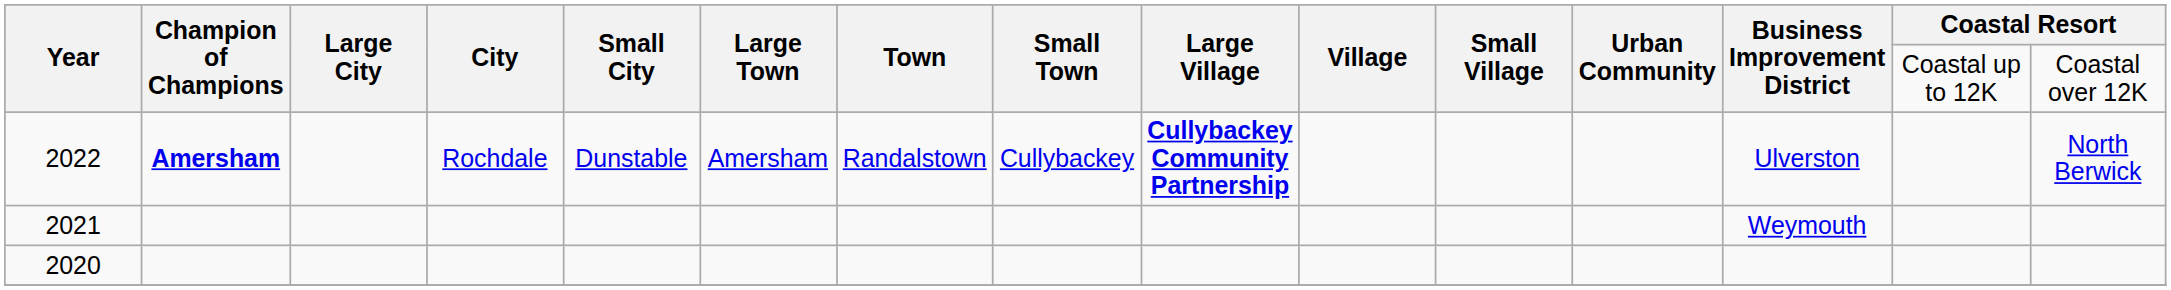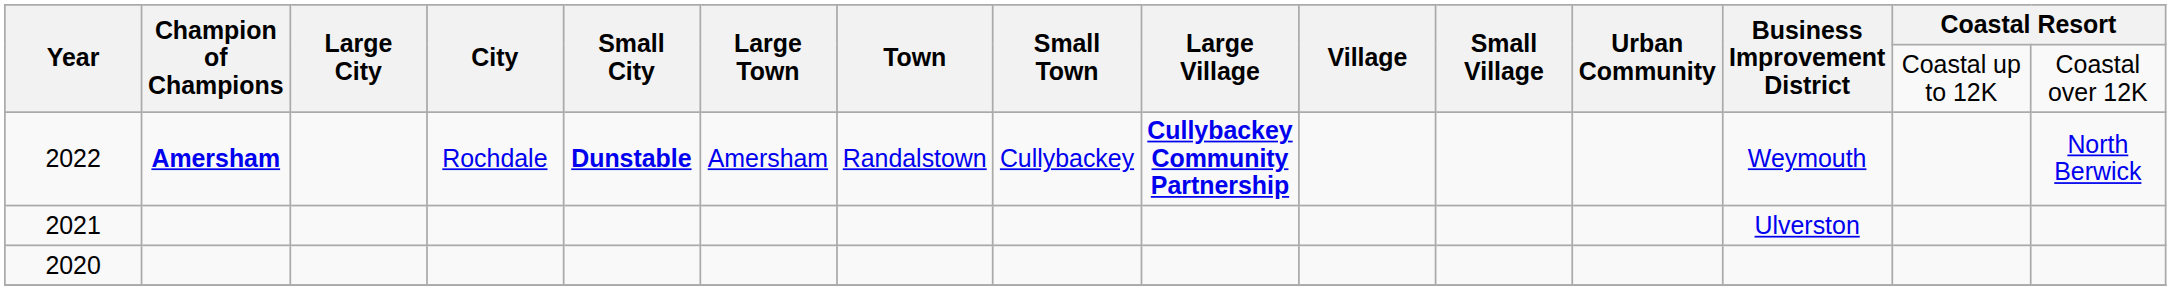(631, 159) normal -> (631, 159) bold
(1807, 159) Ulverston -> (1807, 159) Weymouth
(1807, 226) Weymouth -> (1807, 226) Ulverston
